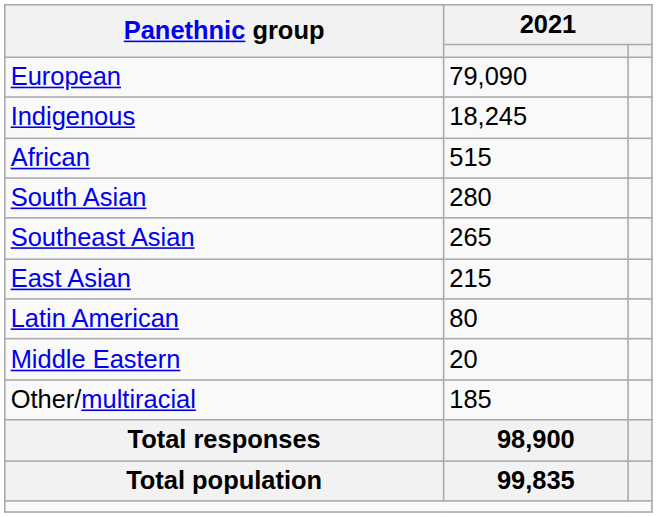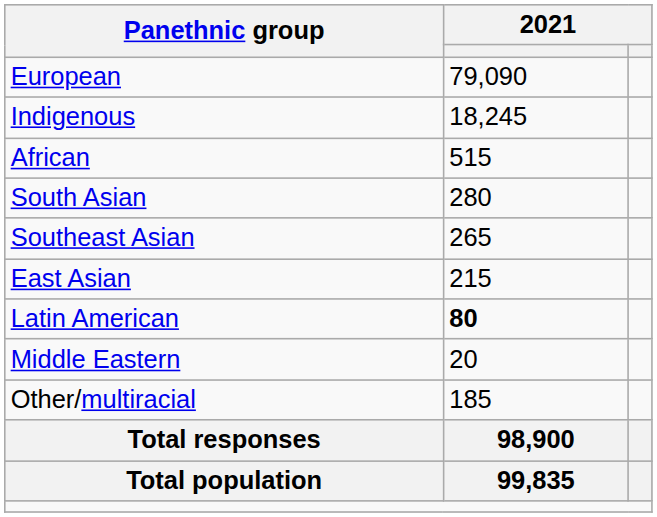(463, 318) normal -> (463, 318) bold
